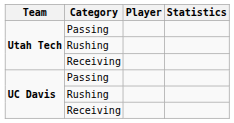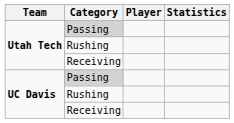(88, 29) no background -> (88, 29) lightgrey background
(88, 78) no background -> (88, 78) lightgrey background
